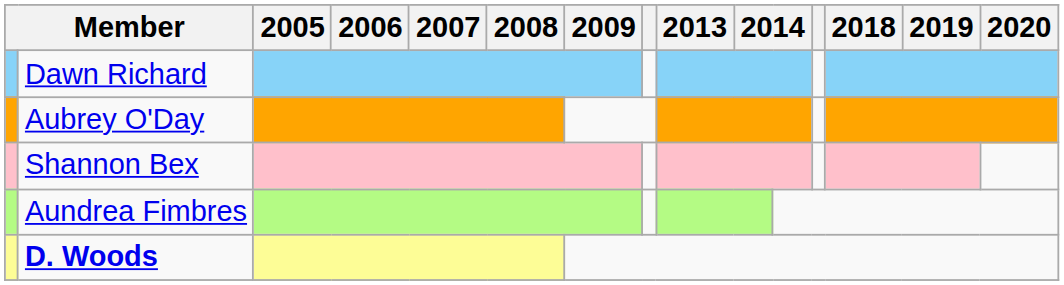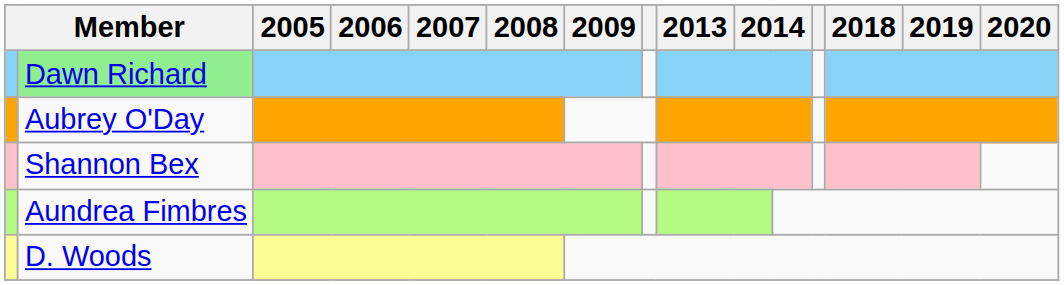(116, 73) no background -> (116, 73) lightgreen background
(91, 257) bold -> (88, 257) normal
